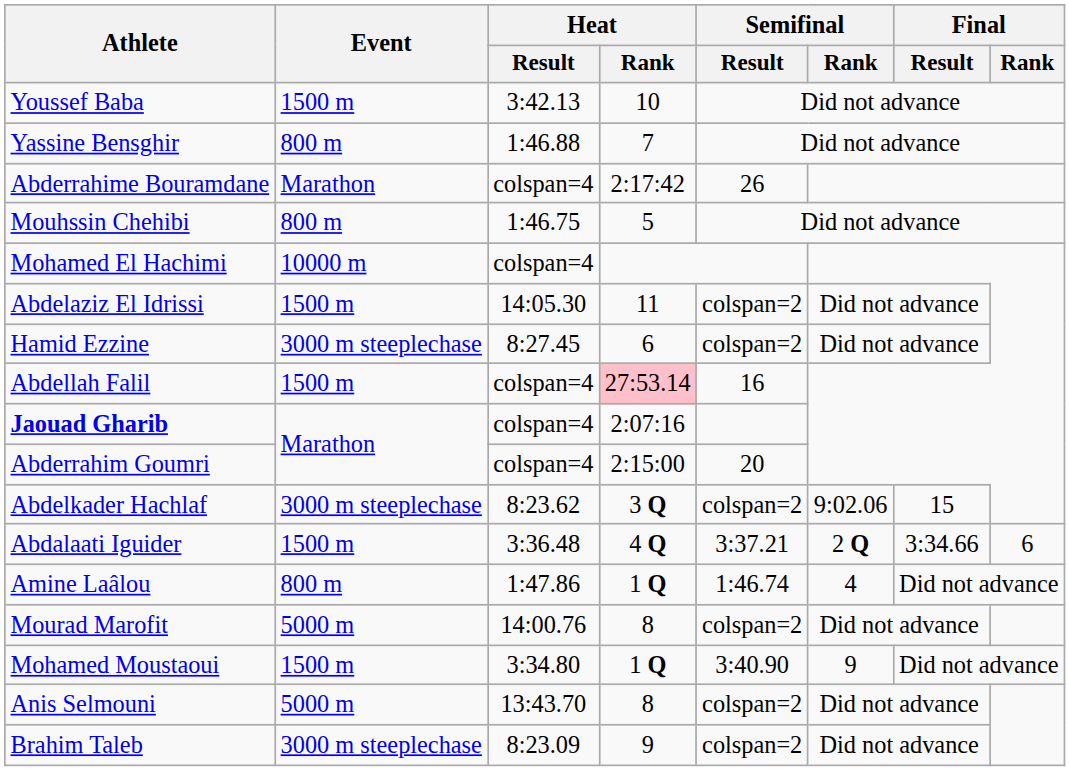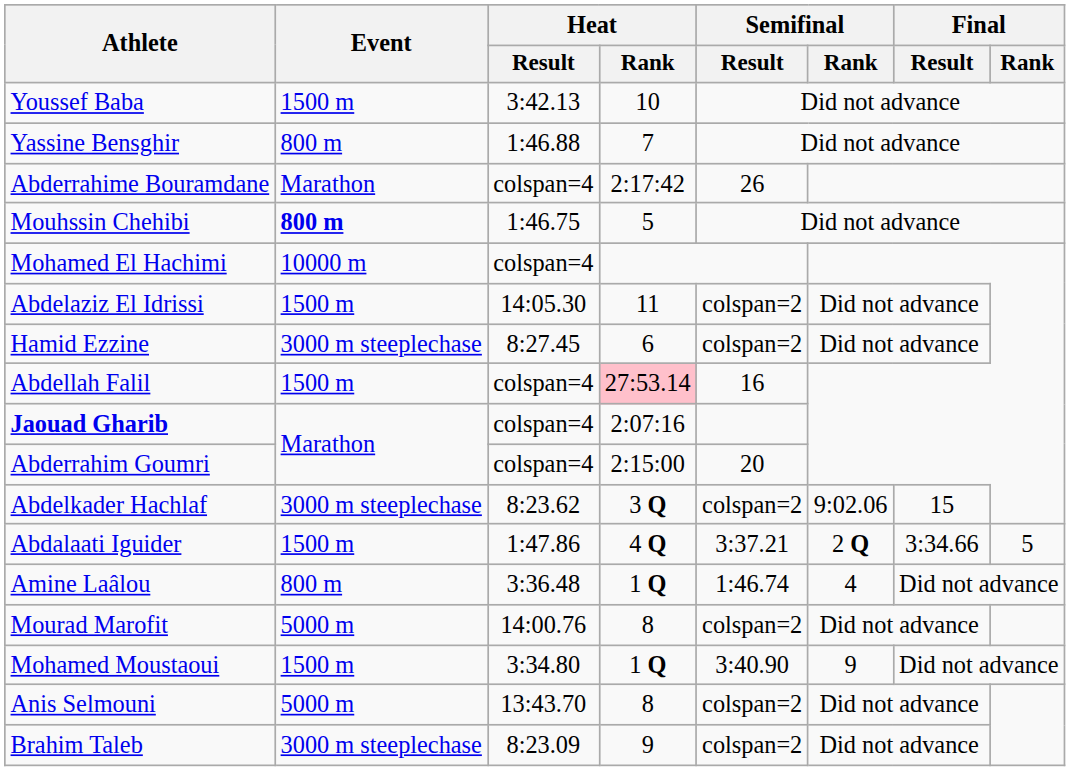(311, 223) normal -> (312, 223) bold
(543, 544) 3:36.48 -> (543, 544) 1:47.86
(1027, 544) 6 -> (1027, 544) 5
(543, 584) 1:47.86 -> (543, 584) 3:36.48
